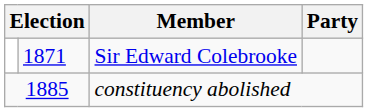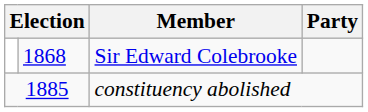(44, 55) 1871 -> (44, 55) 1868
